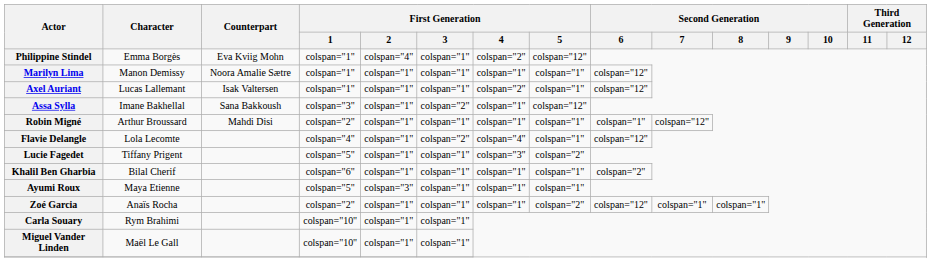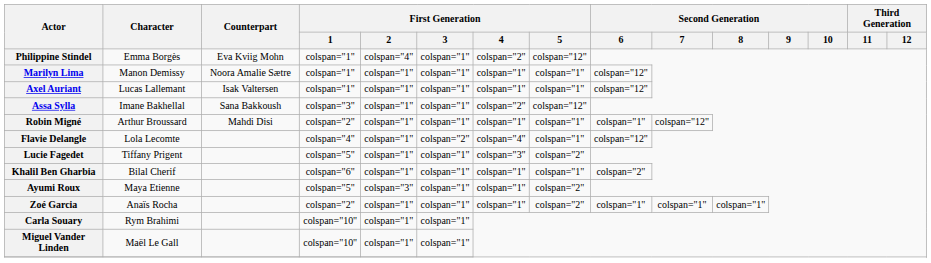(501, 89) colspan="2" -> (501, 89) colspan="1"
(445, 105) colspan="2" -> (445, 105) colspan="1"
(501, 105) colspan="1" -> (501, 105) colspan="2"
(560, 187) colspan="1" -> (560, 187) colspan="2"
(621, 204) colspan="12" -> (621, 204) colspan="1"
